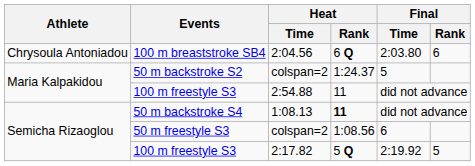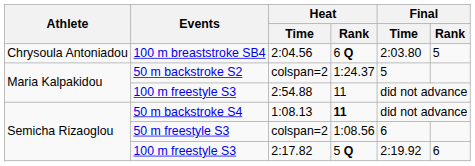(436, 53) 6 -> (436, 53) 5
(436, 151) 5 -> (436, 151) 6
